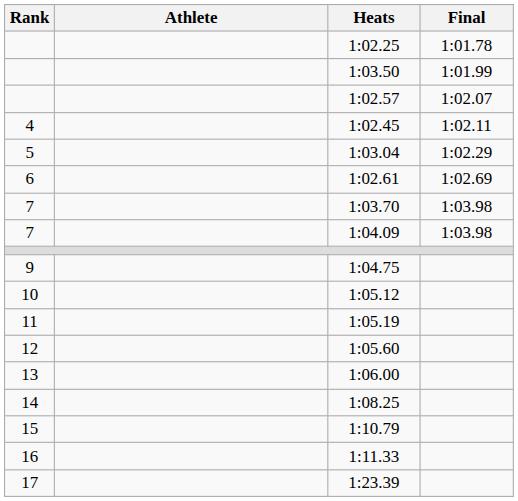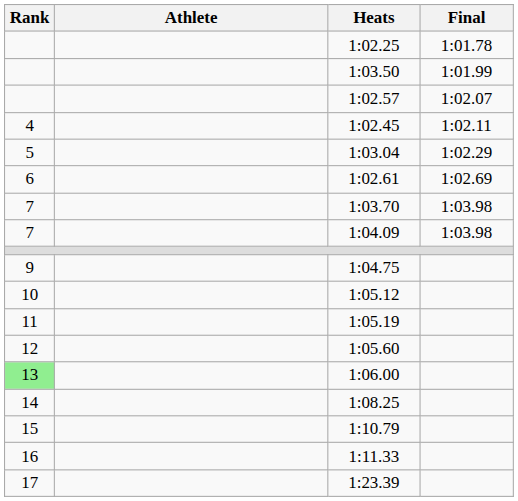(30, 375) no background -> (30, 375) lightgreen background
